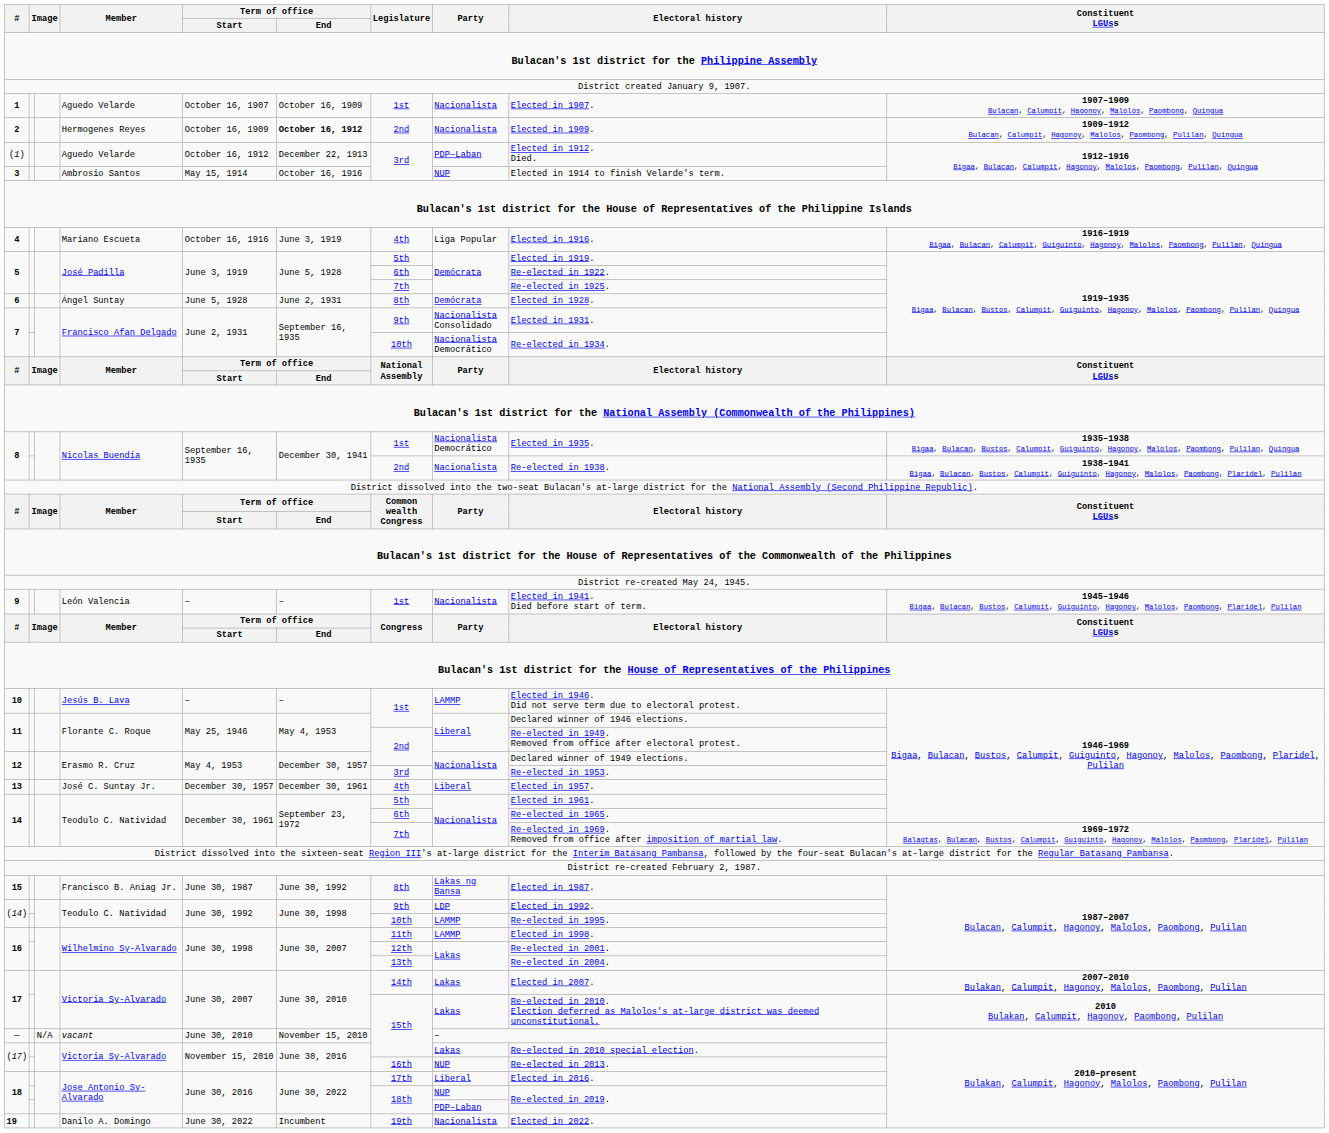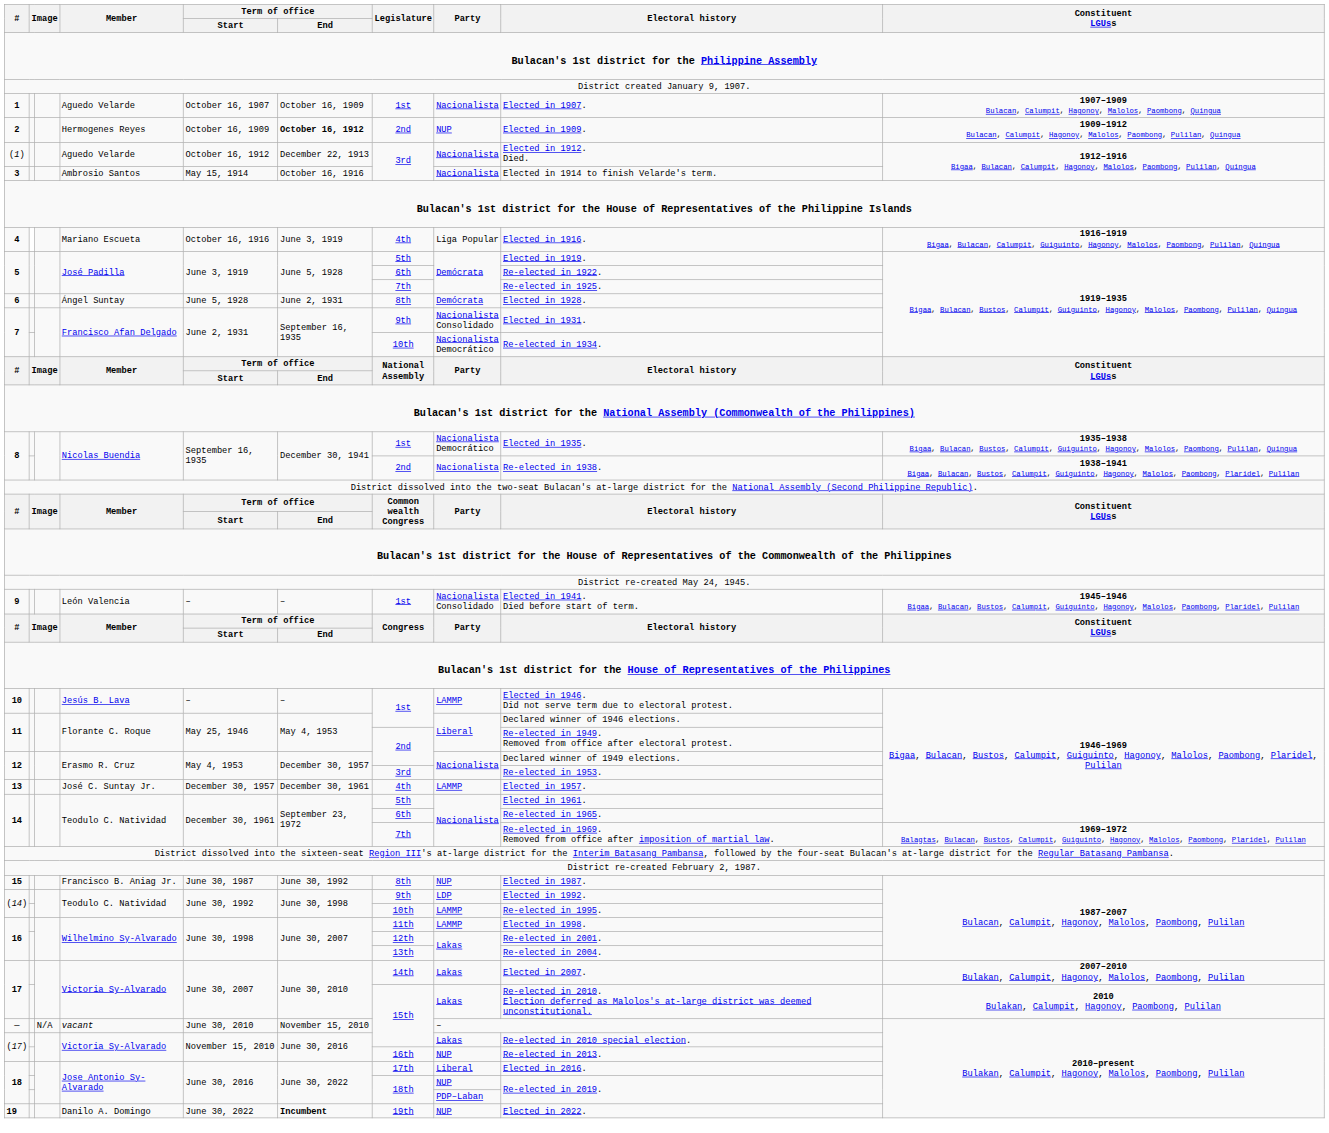(466, 130) Nacionalista -> (444, 130) NUP
(458, 154) PDP–Laban -> (467, 154) Nacionalista
(442, 173) NUP -> (467, 173) Nacionalista
(466, 602) Nacionalista -> (467, 602) Nacionalista Consolidado
(453, 787) Liberal -> (449, 787) LAMMP
(455, 887) Lakas ng Bansa -> (444, 882) NUP
(302, 1121) normal -> (304, 1111) bold
(466, 1121) Nacionalista -> (444, 1111) NUP
